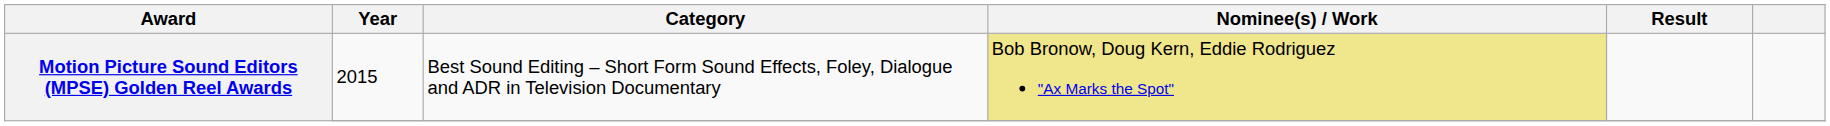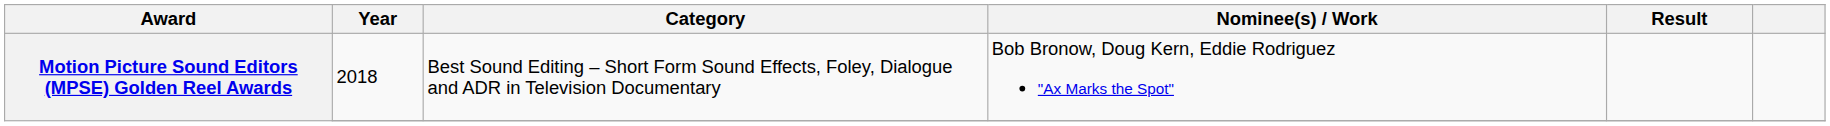(357, 77) 2015 -> (357, 77) 2018
(1297, 68) khaki background -> (1297, 68) no background
